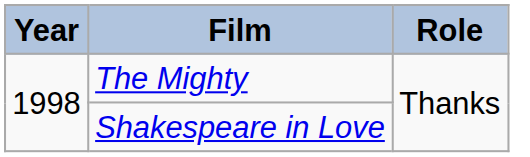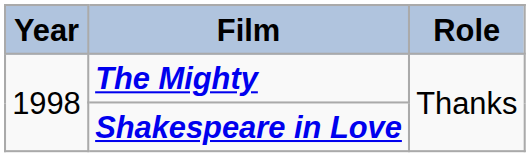(171, 78) normal -> (176, 78) bold
(240, 127) normal -> (249, 127) bold
